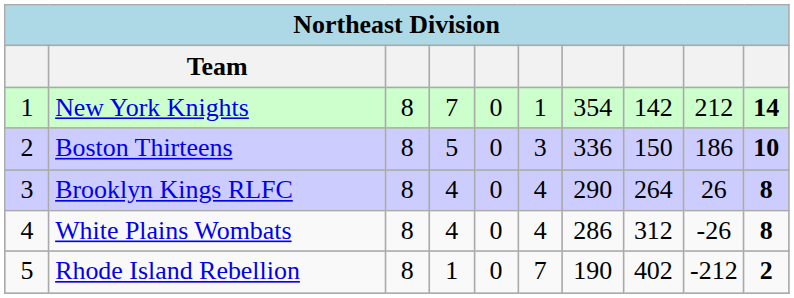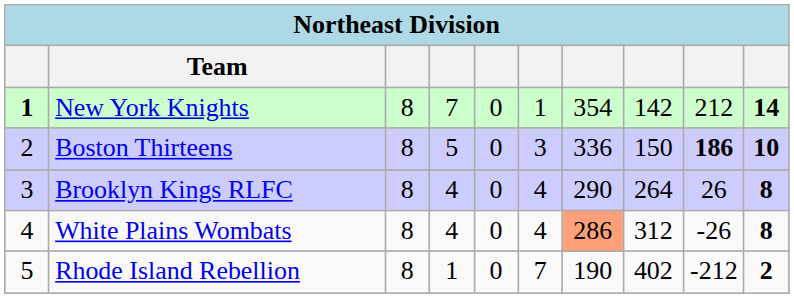(27, 107) normal -> (27, 107) bold
(714, 148) normal -> (714, 148) bold
(593, 230) no background -> (593, 230) lightsalmon background
